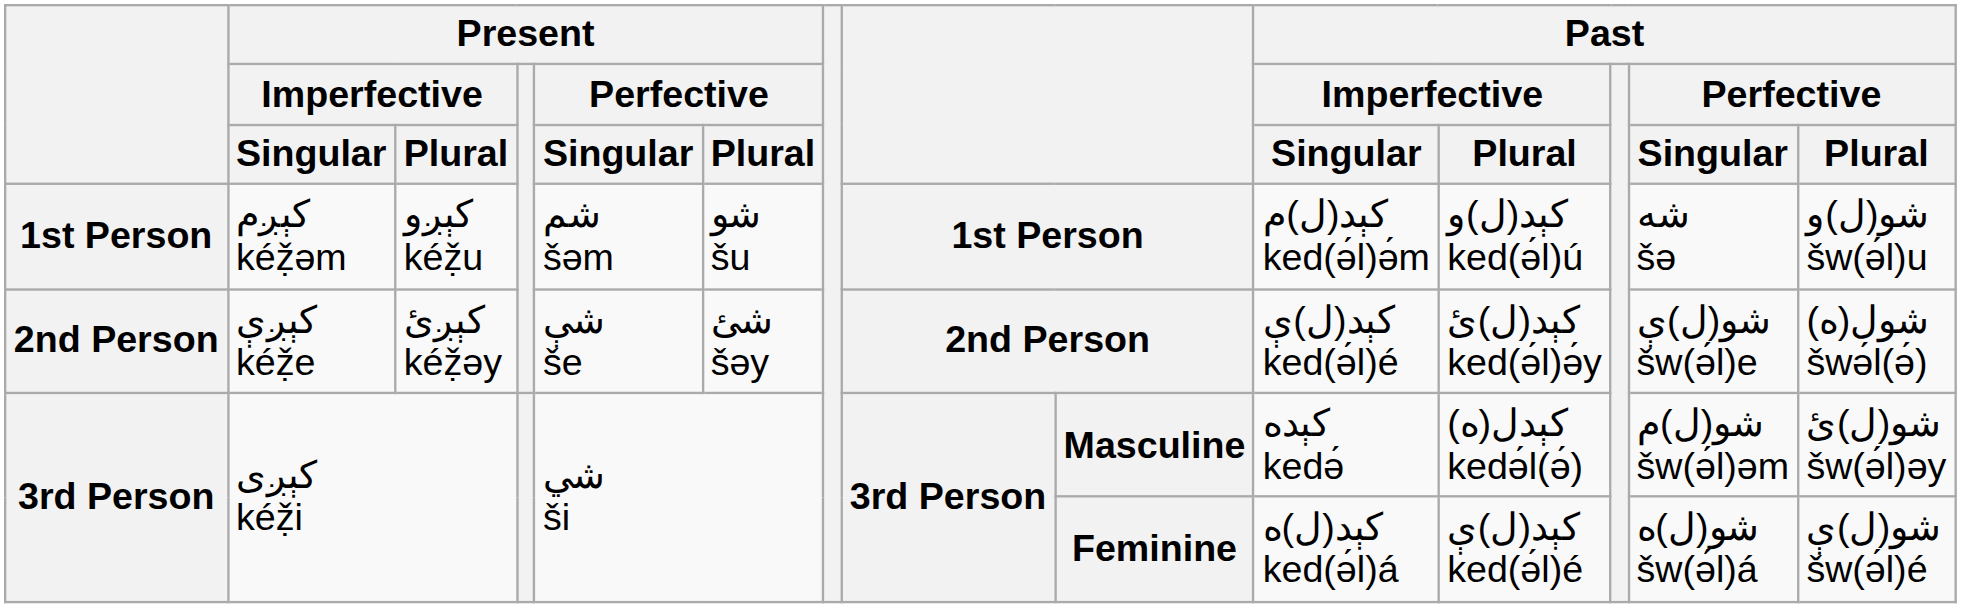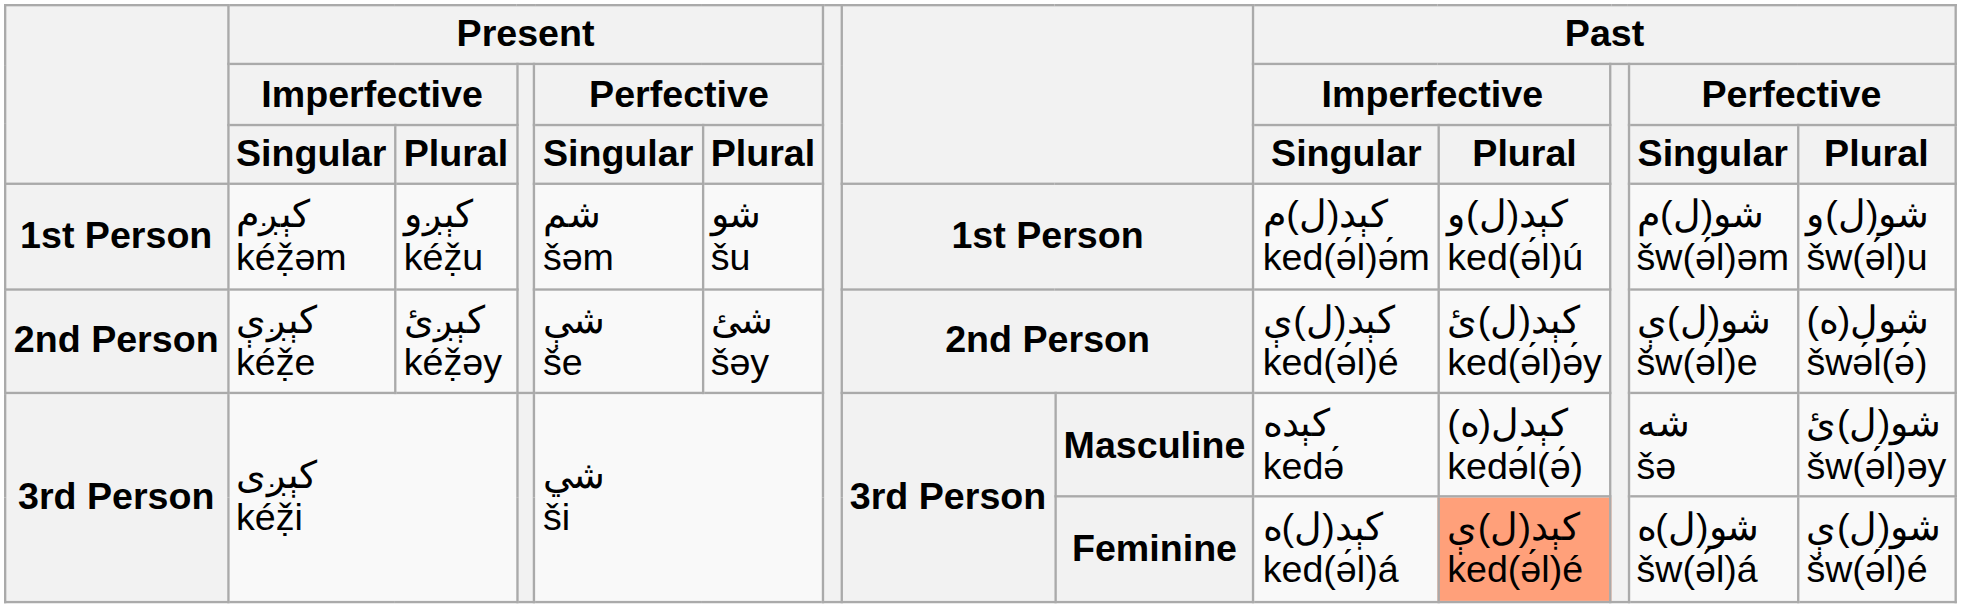(1662, 236) شه šə -> (1713, 236) شو(ل)م šw(ə́l)əm
(1713, 445) شو(ل)م šw(ə́l)əm -> (1662, 445) شه šə
(1515, 549) no background -> (1515, 549) lightsalmon background
